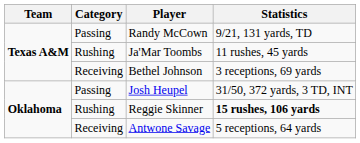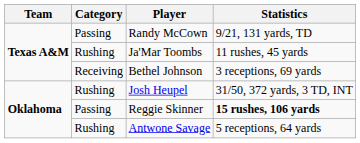(93, 90) Passing -> (94, 90) Rushing
(94, 109) Rushing -> (93, 109) Passing
(99, 128) Receiving -> (94, 128) Rushing
